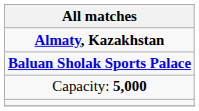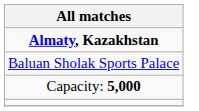(99, 63) bold -> (94, 63) normal
